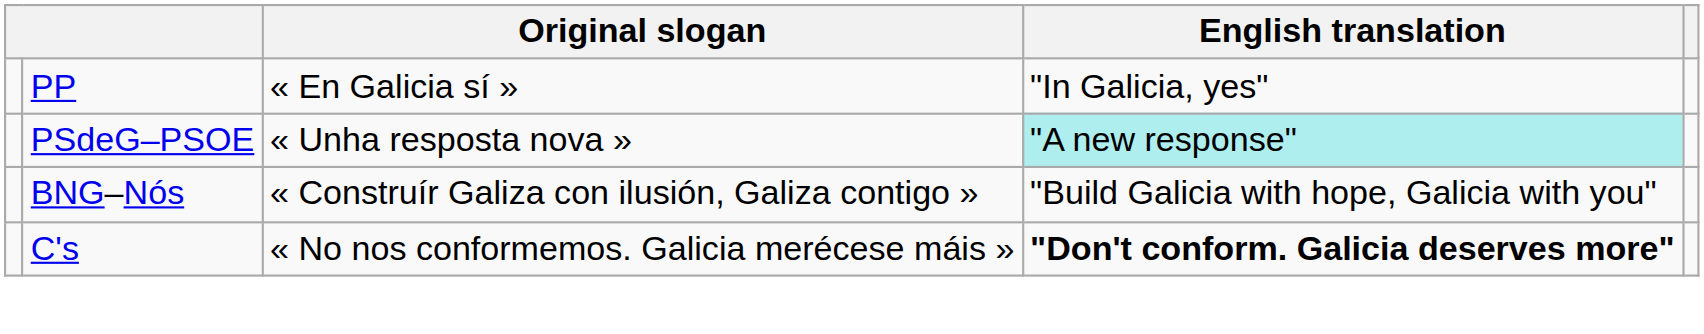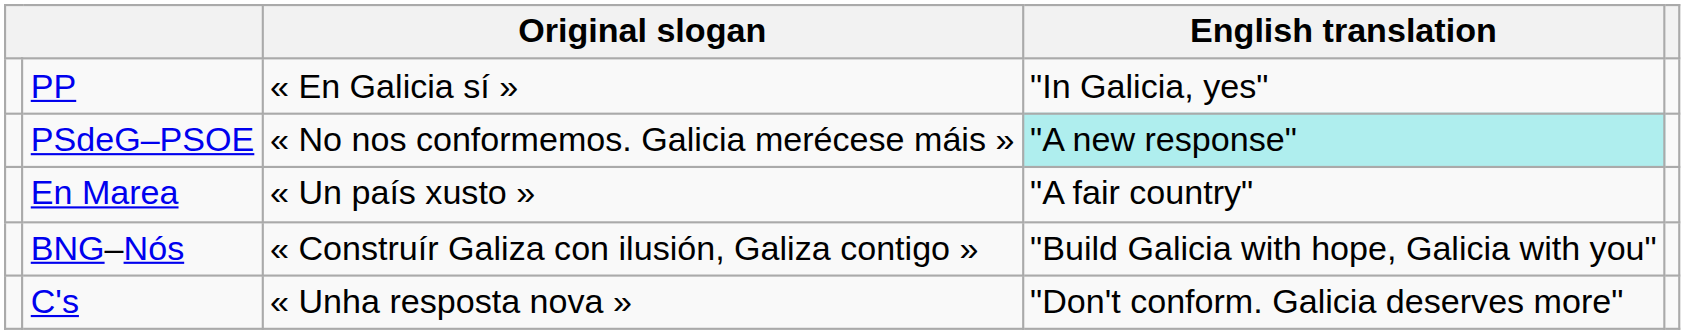(451, 139) « Unha resposta nova » -> (642, 139) « No nos conformemos. Galicia merécese máis »
+ row: (105, 193)
(642, 247) « No nos conformemos. Galicia merécese máis » -> (451, 301) « Unha resposta nova »
(1352, 247) bold -> (1327, 301) normal
